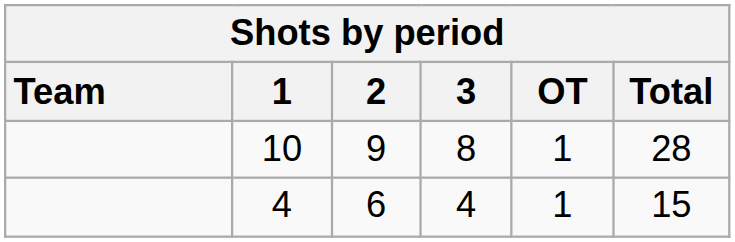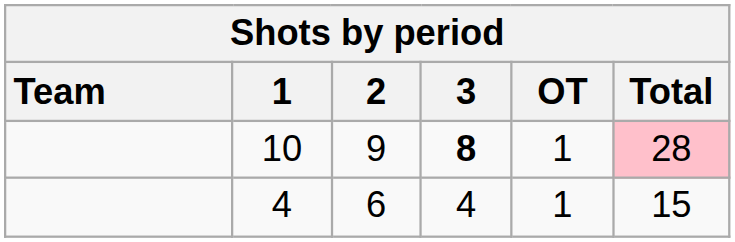(466, 148) normal -> (466, 148) bold
(671, 148) no background -> (671, 148) pink background
